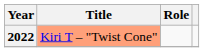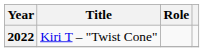(99, 36) lightsalmon background -> (99, 36) no background
